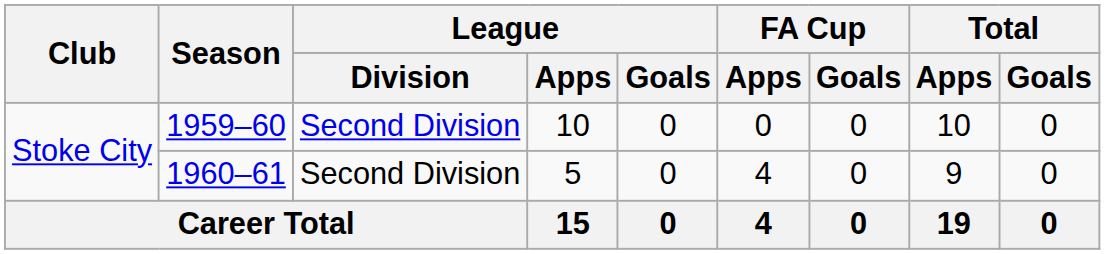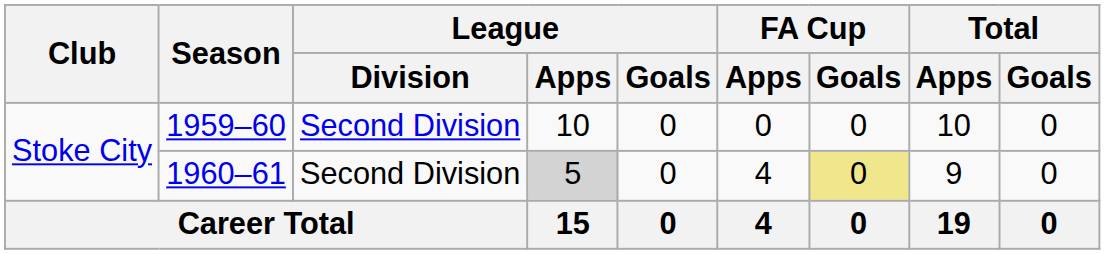(573, 175) no background -> (573, 175) lightgrey background
(859, 175) no background -> (859, 175) khaki background
